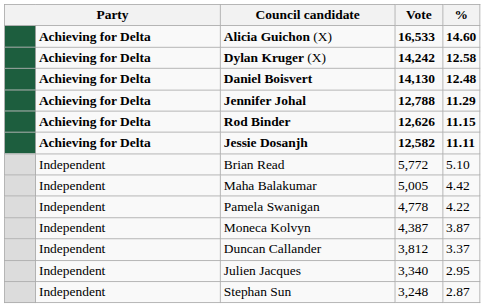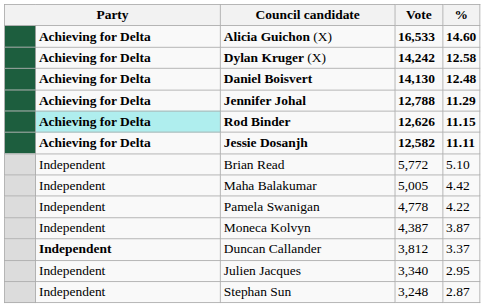(95, 121) no background -> (95, 121) paleturquoise background
(72, 249) normal -> (75, 249) bold
